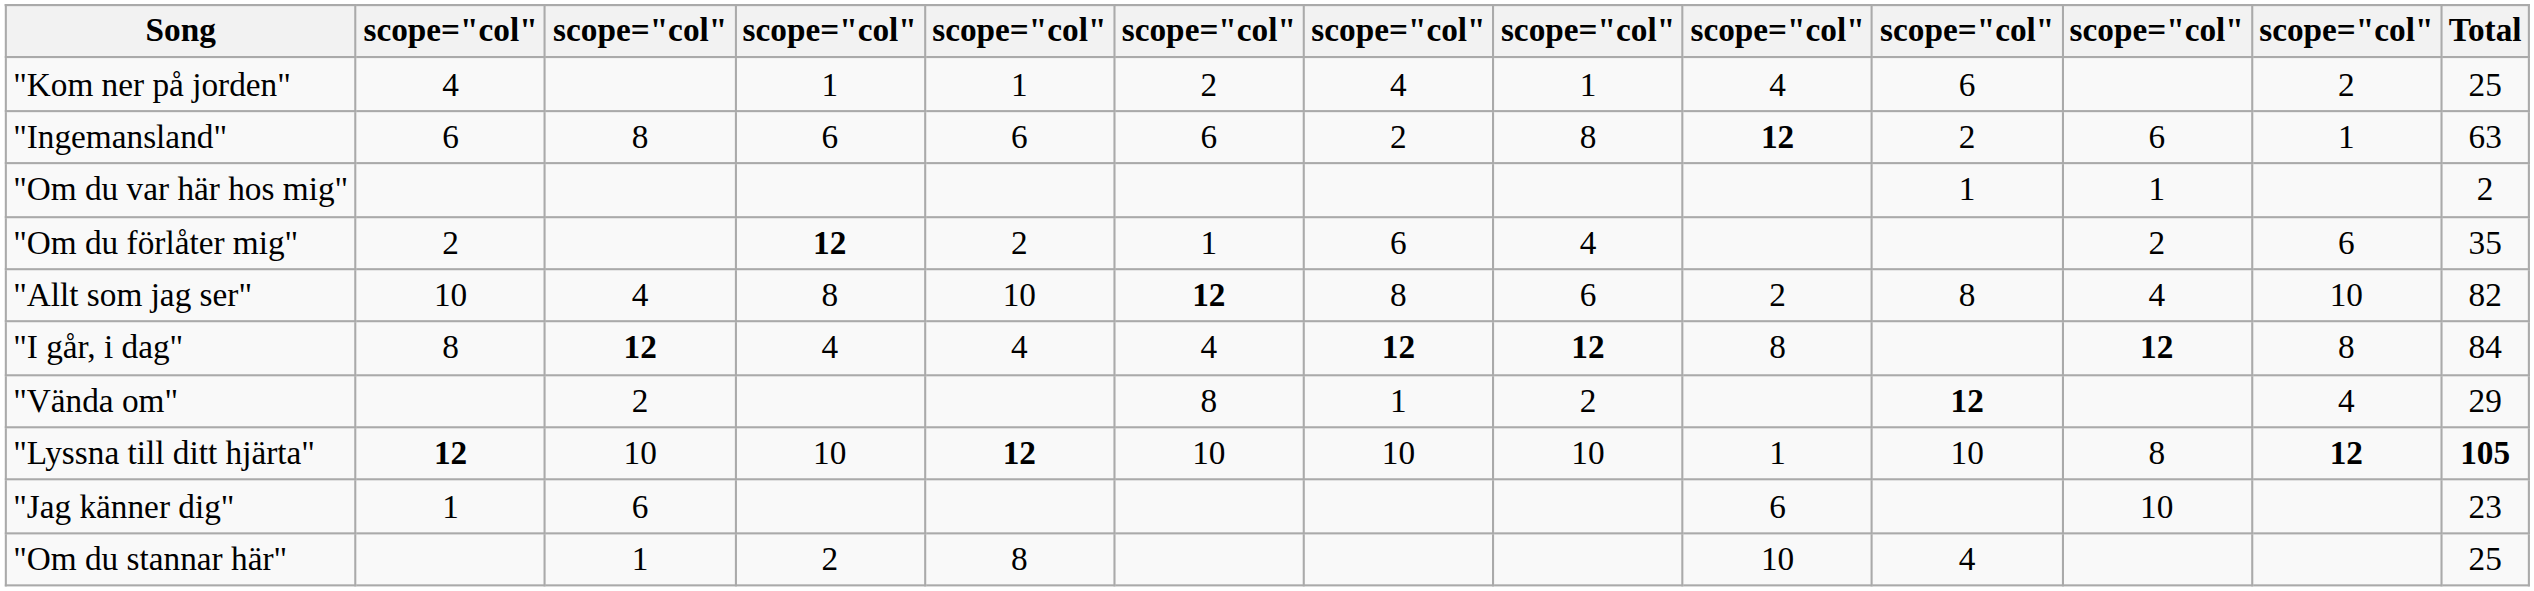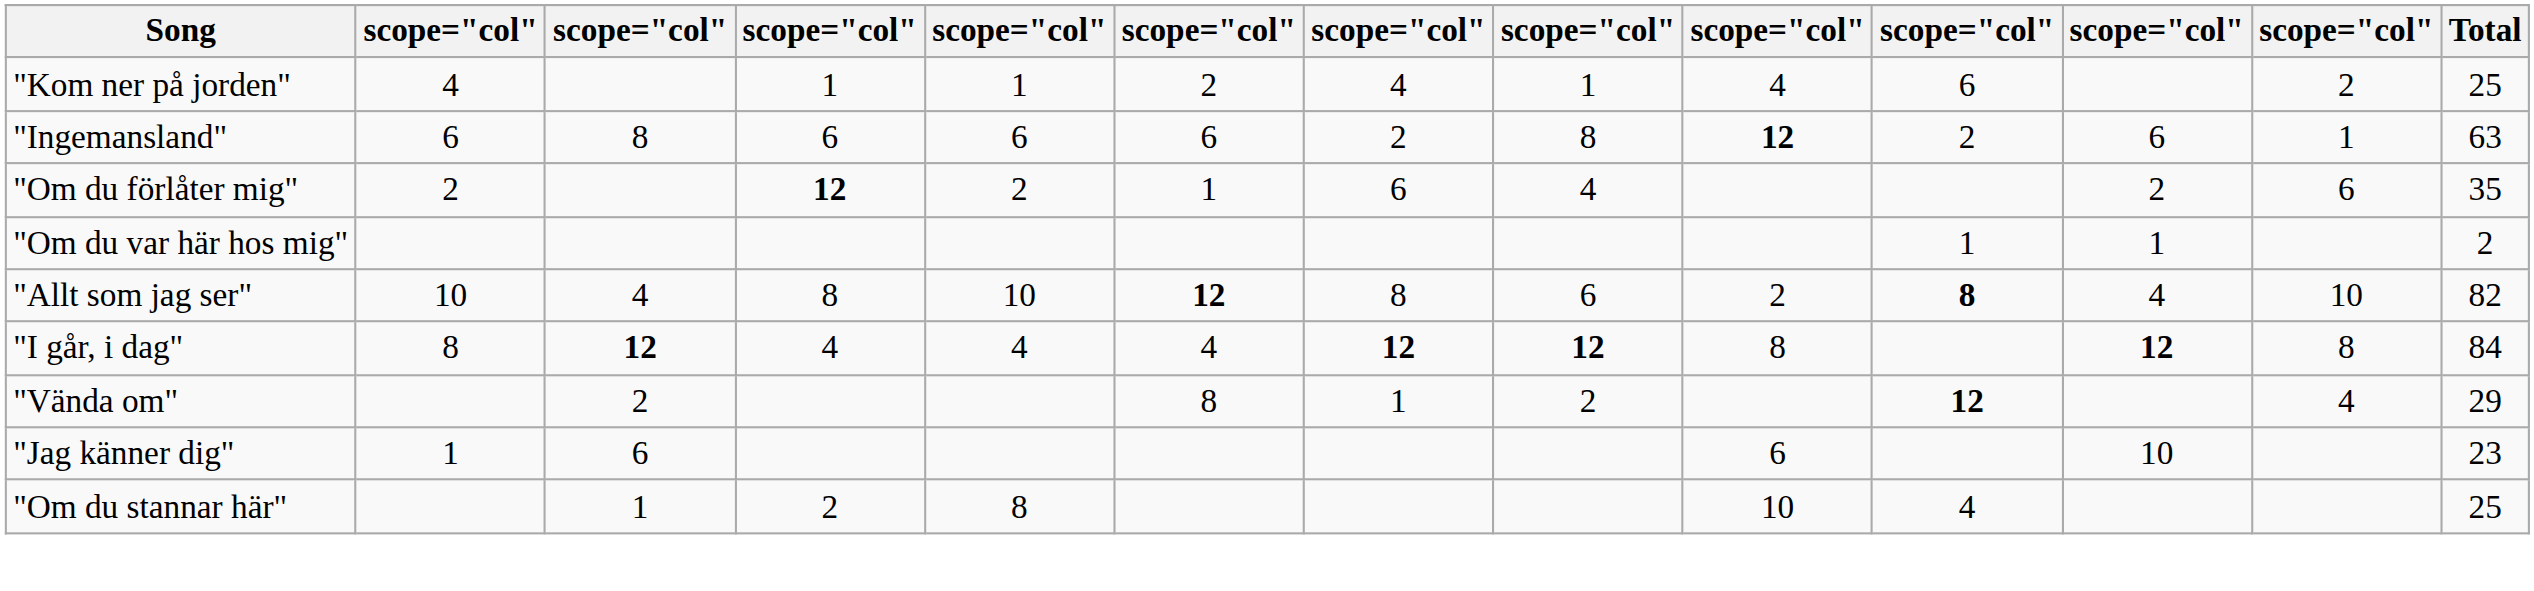rows swapped: (156, 242) <-> (181, 189)
(1967, 294) normal -> (1967, 294) bold
- row: (164, 453)
